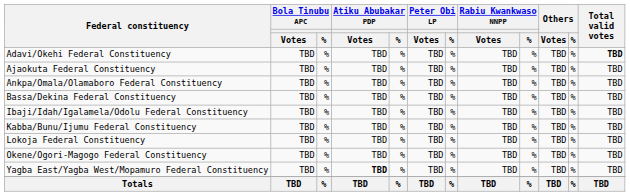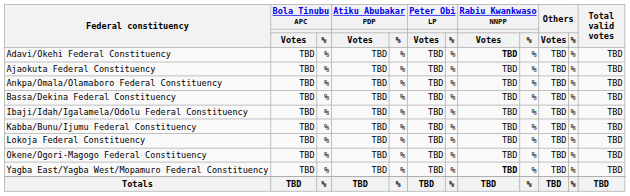(510, 54) normal -> (510, 54) bold
(615, 54) bold -> (615, 54) normal
(379, 169) bold -> (379, 169) normal
(510, 169) normal -> (510, 169) bold
